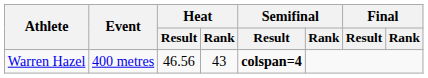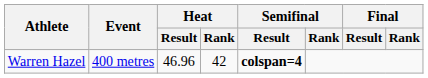(179, 61) 46.56 -> (179, 61) 46.96
(219, 61) 43 -> (219, 61) 42
